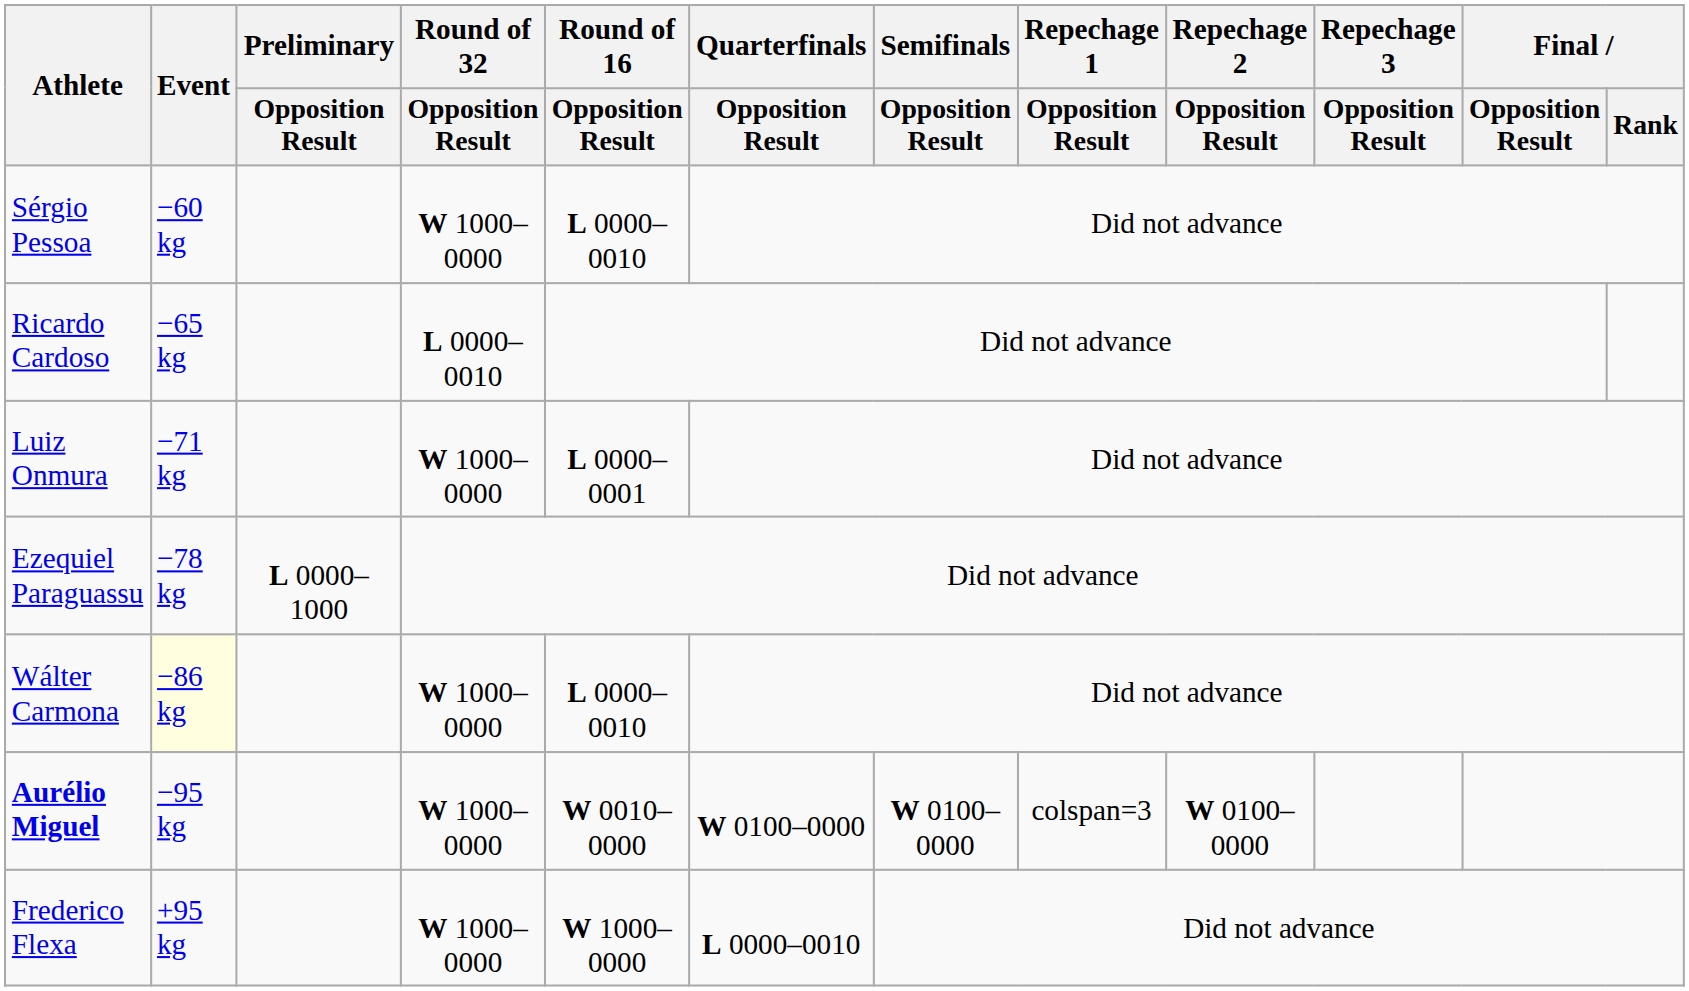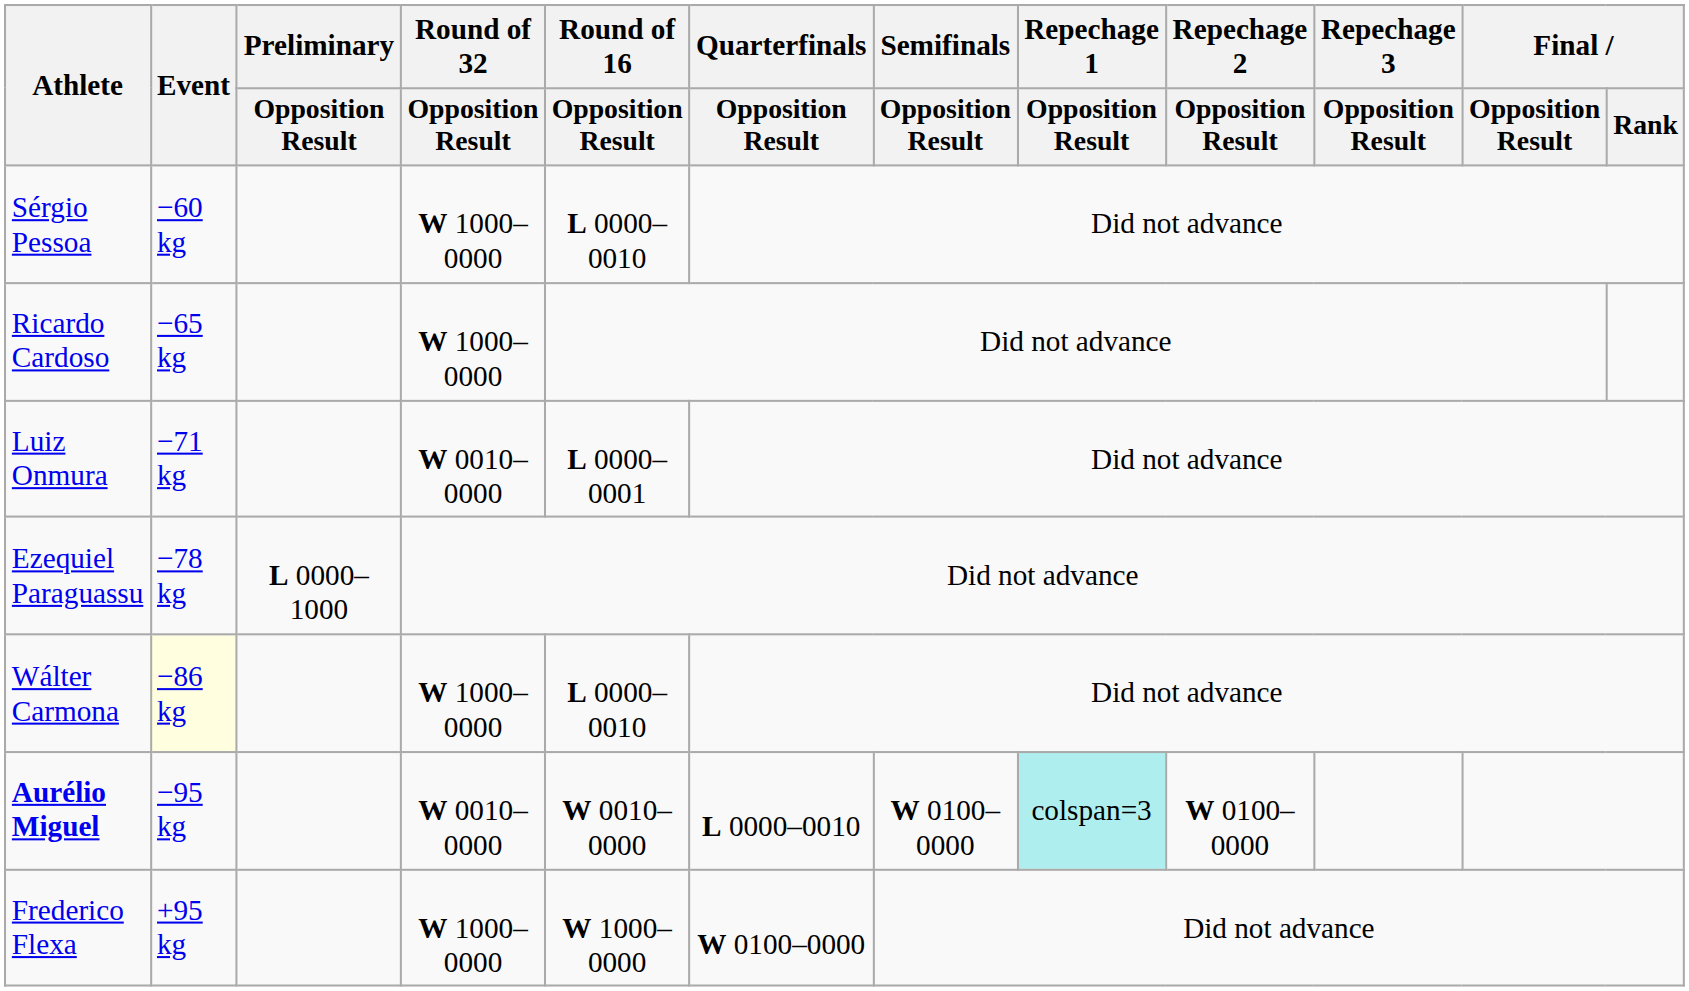(473, 358) L 0000–0010 -> (473, 358) W 1000–0000
(473, 476) W 1000–0000 -> (473, 476) W 0010–0000
(473, 827) W 1000–0000 -> (473, 827) W 0010–0000
(781, 827) W 0100–0000 -> (781, 827) L 0000–0010
(1092, 810) no background -> (1092, 810) paleturquoise background
(781, 944) L 0000–0010 -> (781, 944) W 0100–0000
